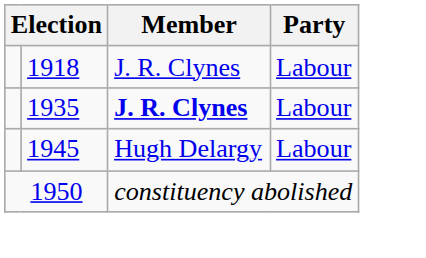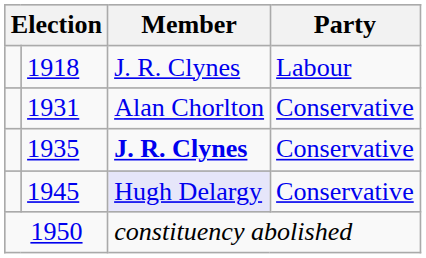+ row: (53, 107)
(314, 107) Labour -> (345, 149) Conservative
(188, 149) no background -> (188, 190) lavender background
(314, 149) Labour -> (345, 190) Conservative
